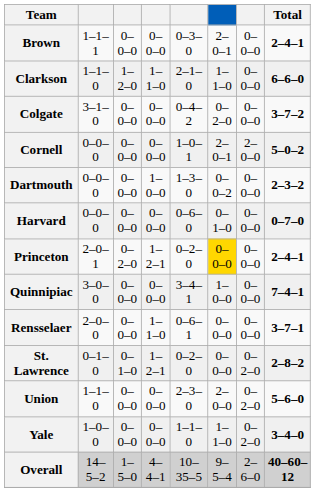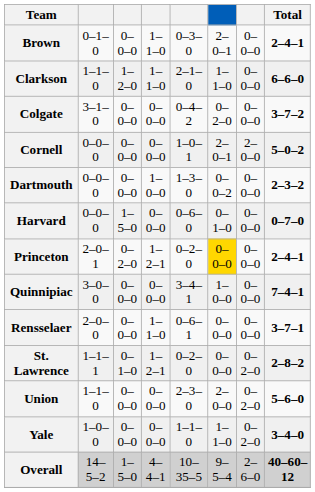(96, 43) 1–1–1 -> (96, 43) 0–1–0
(156, 43) 0–0–0 -> (156, 43) 1–1–0
(127, 220) 0–0–0 -> (127, 220) 1–5–0
(96, 363) 0–1–0 -> (96, 363) 1–1–1
